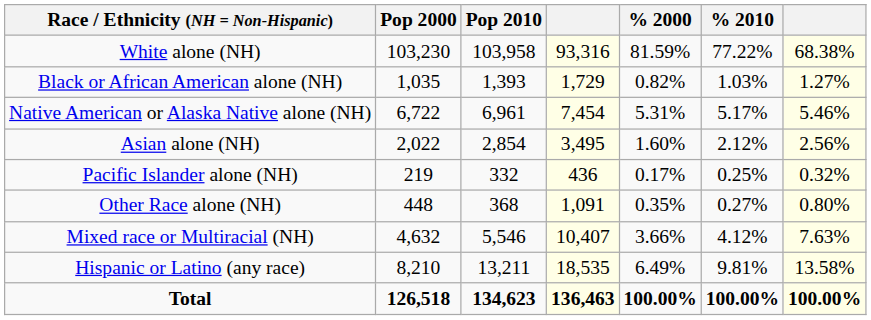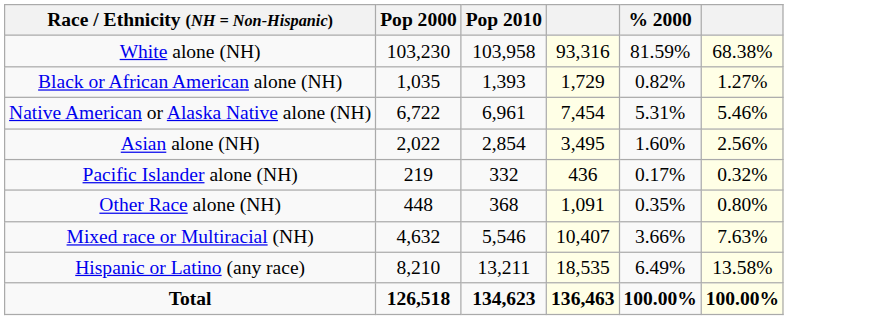- column: (742, 19)
